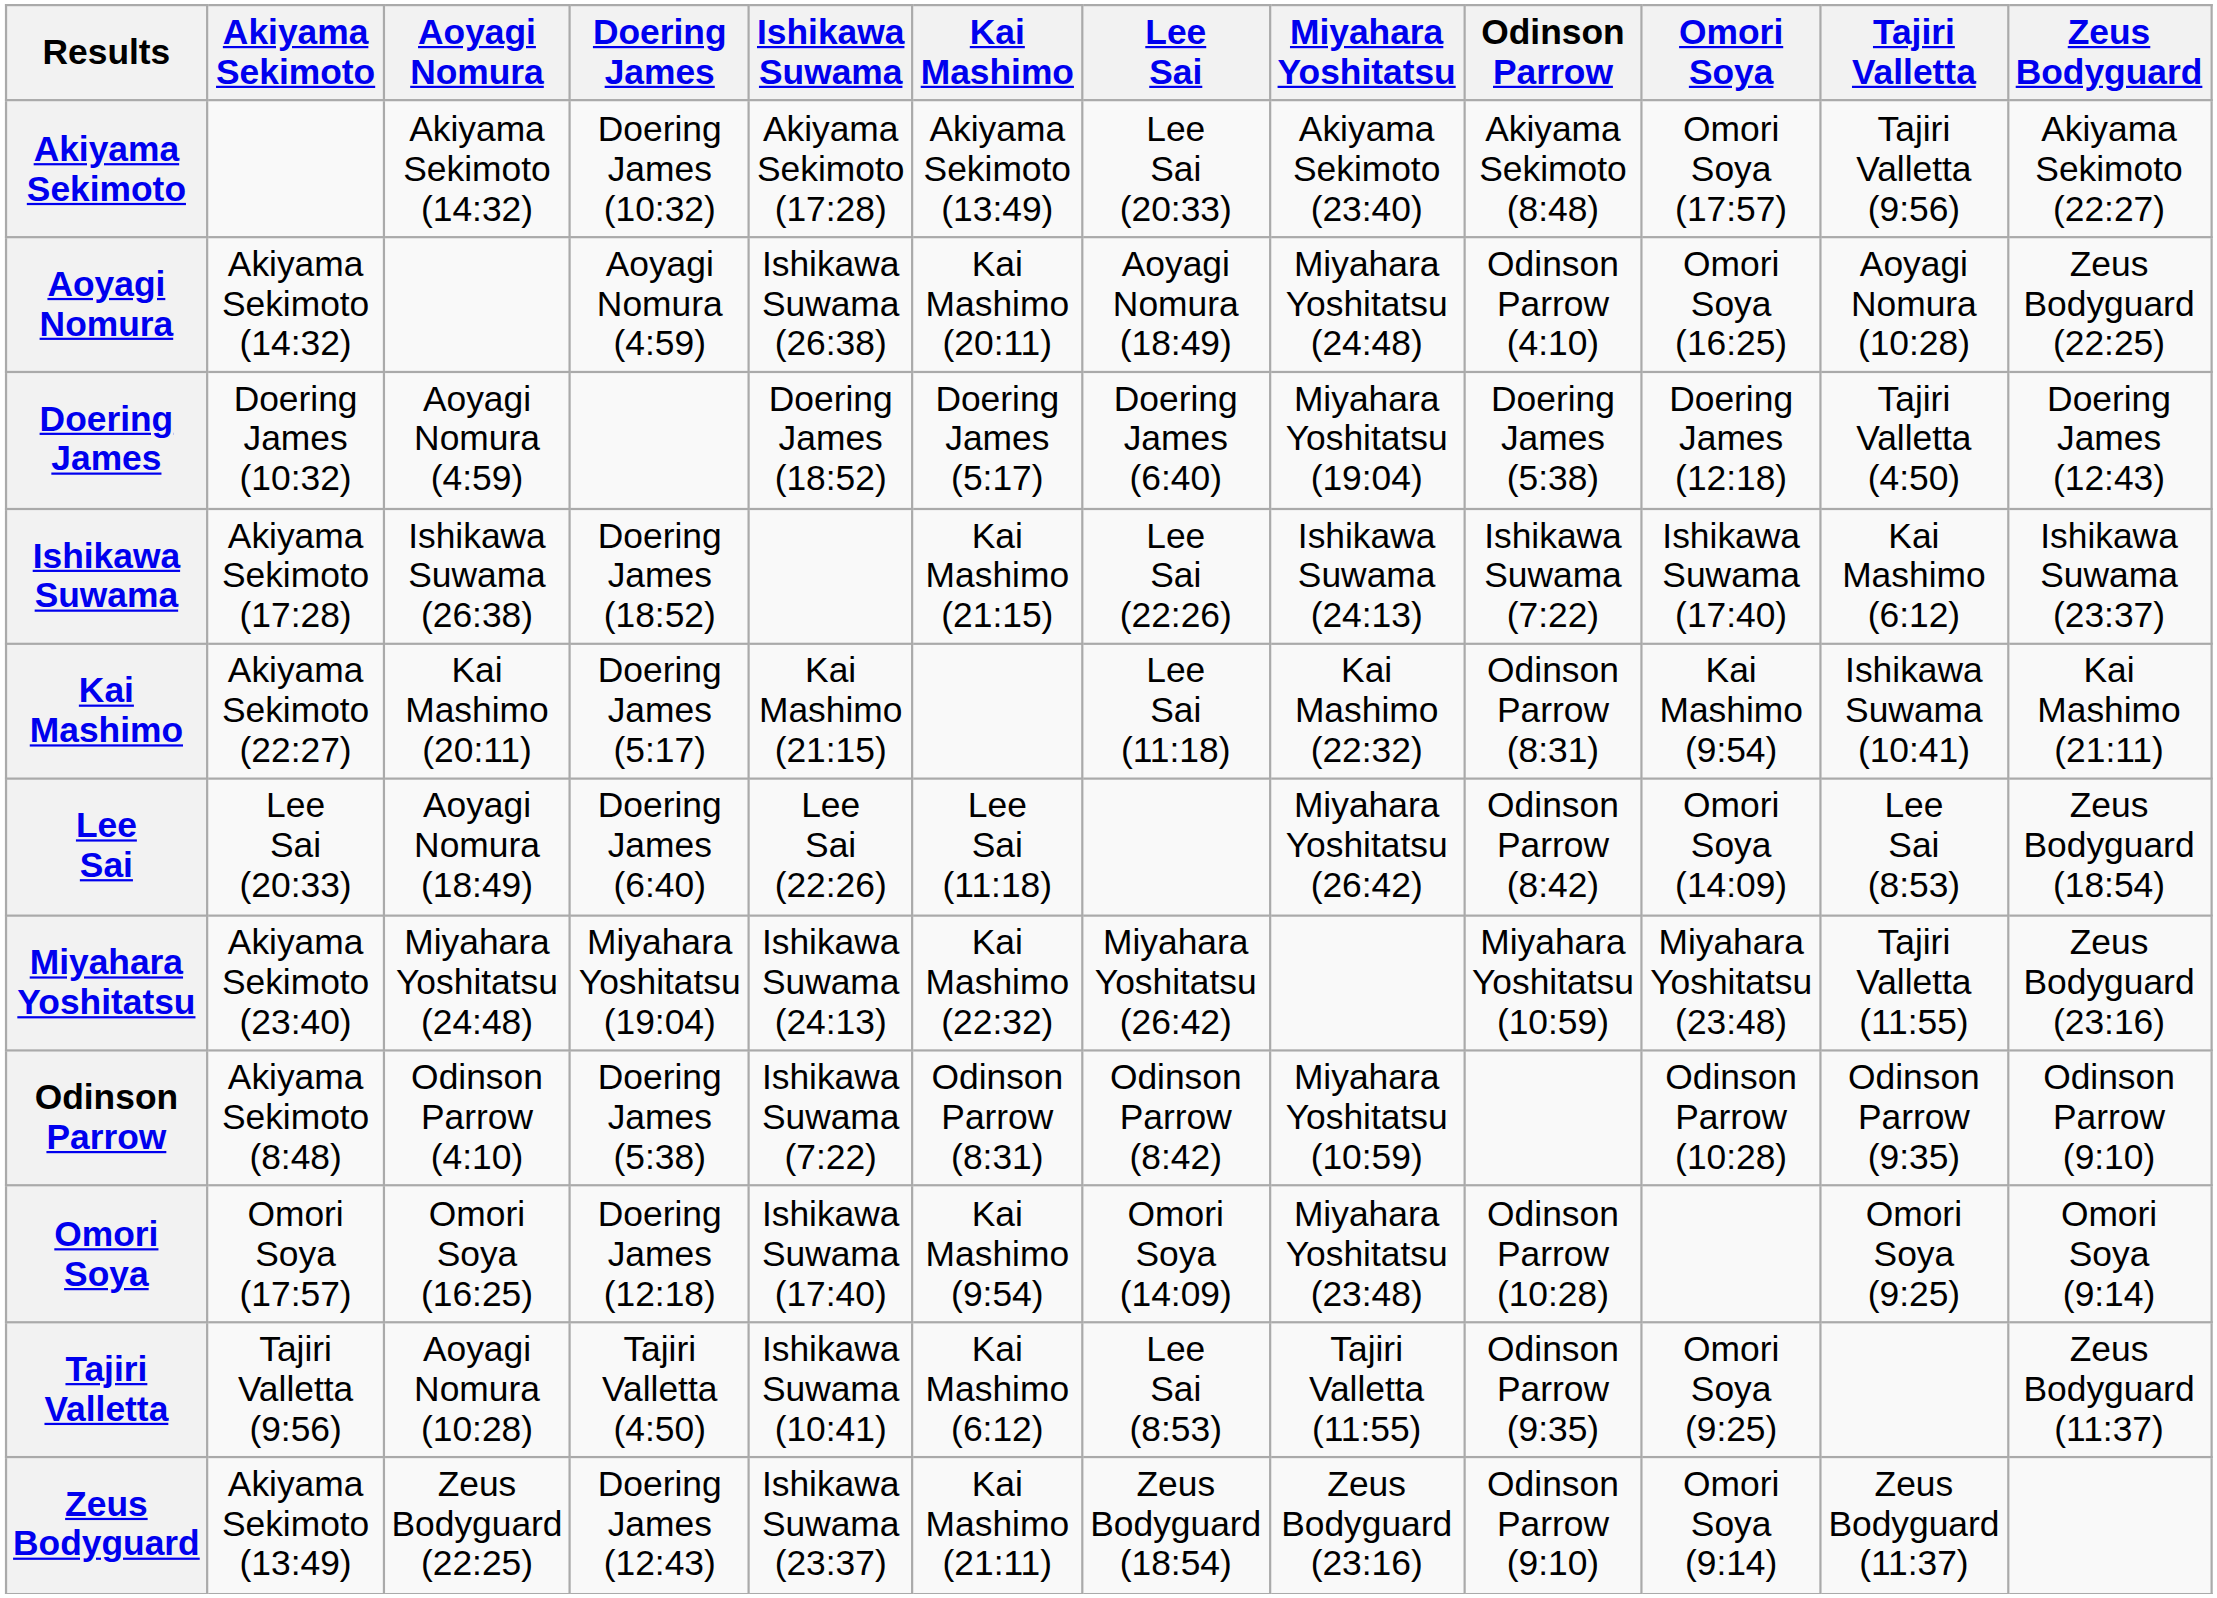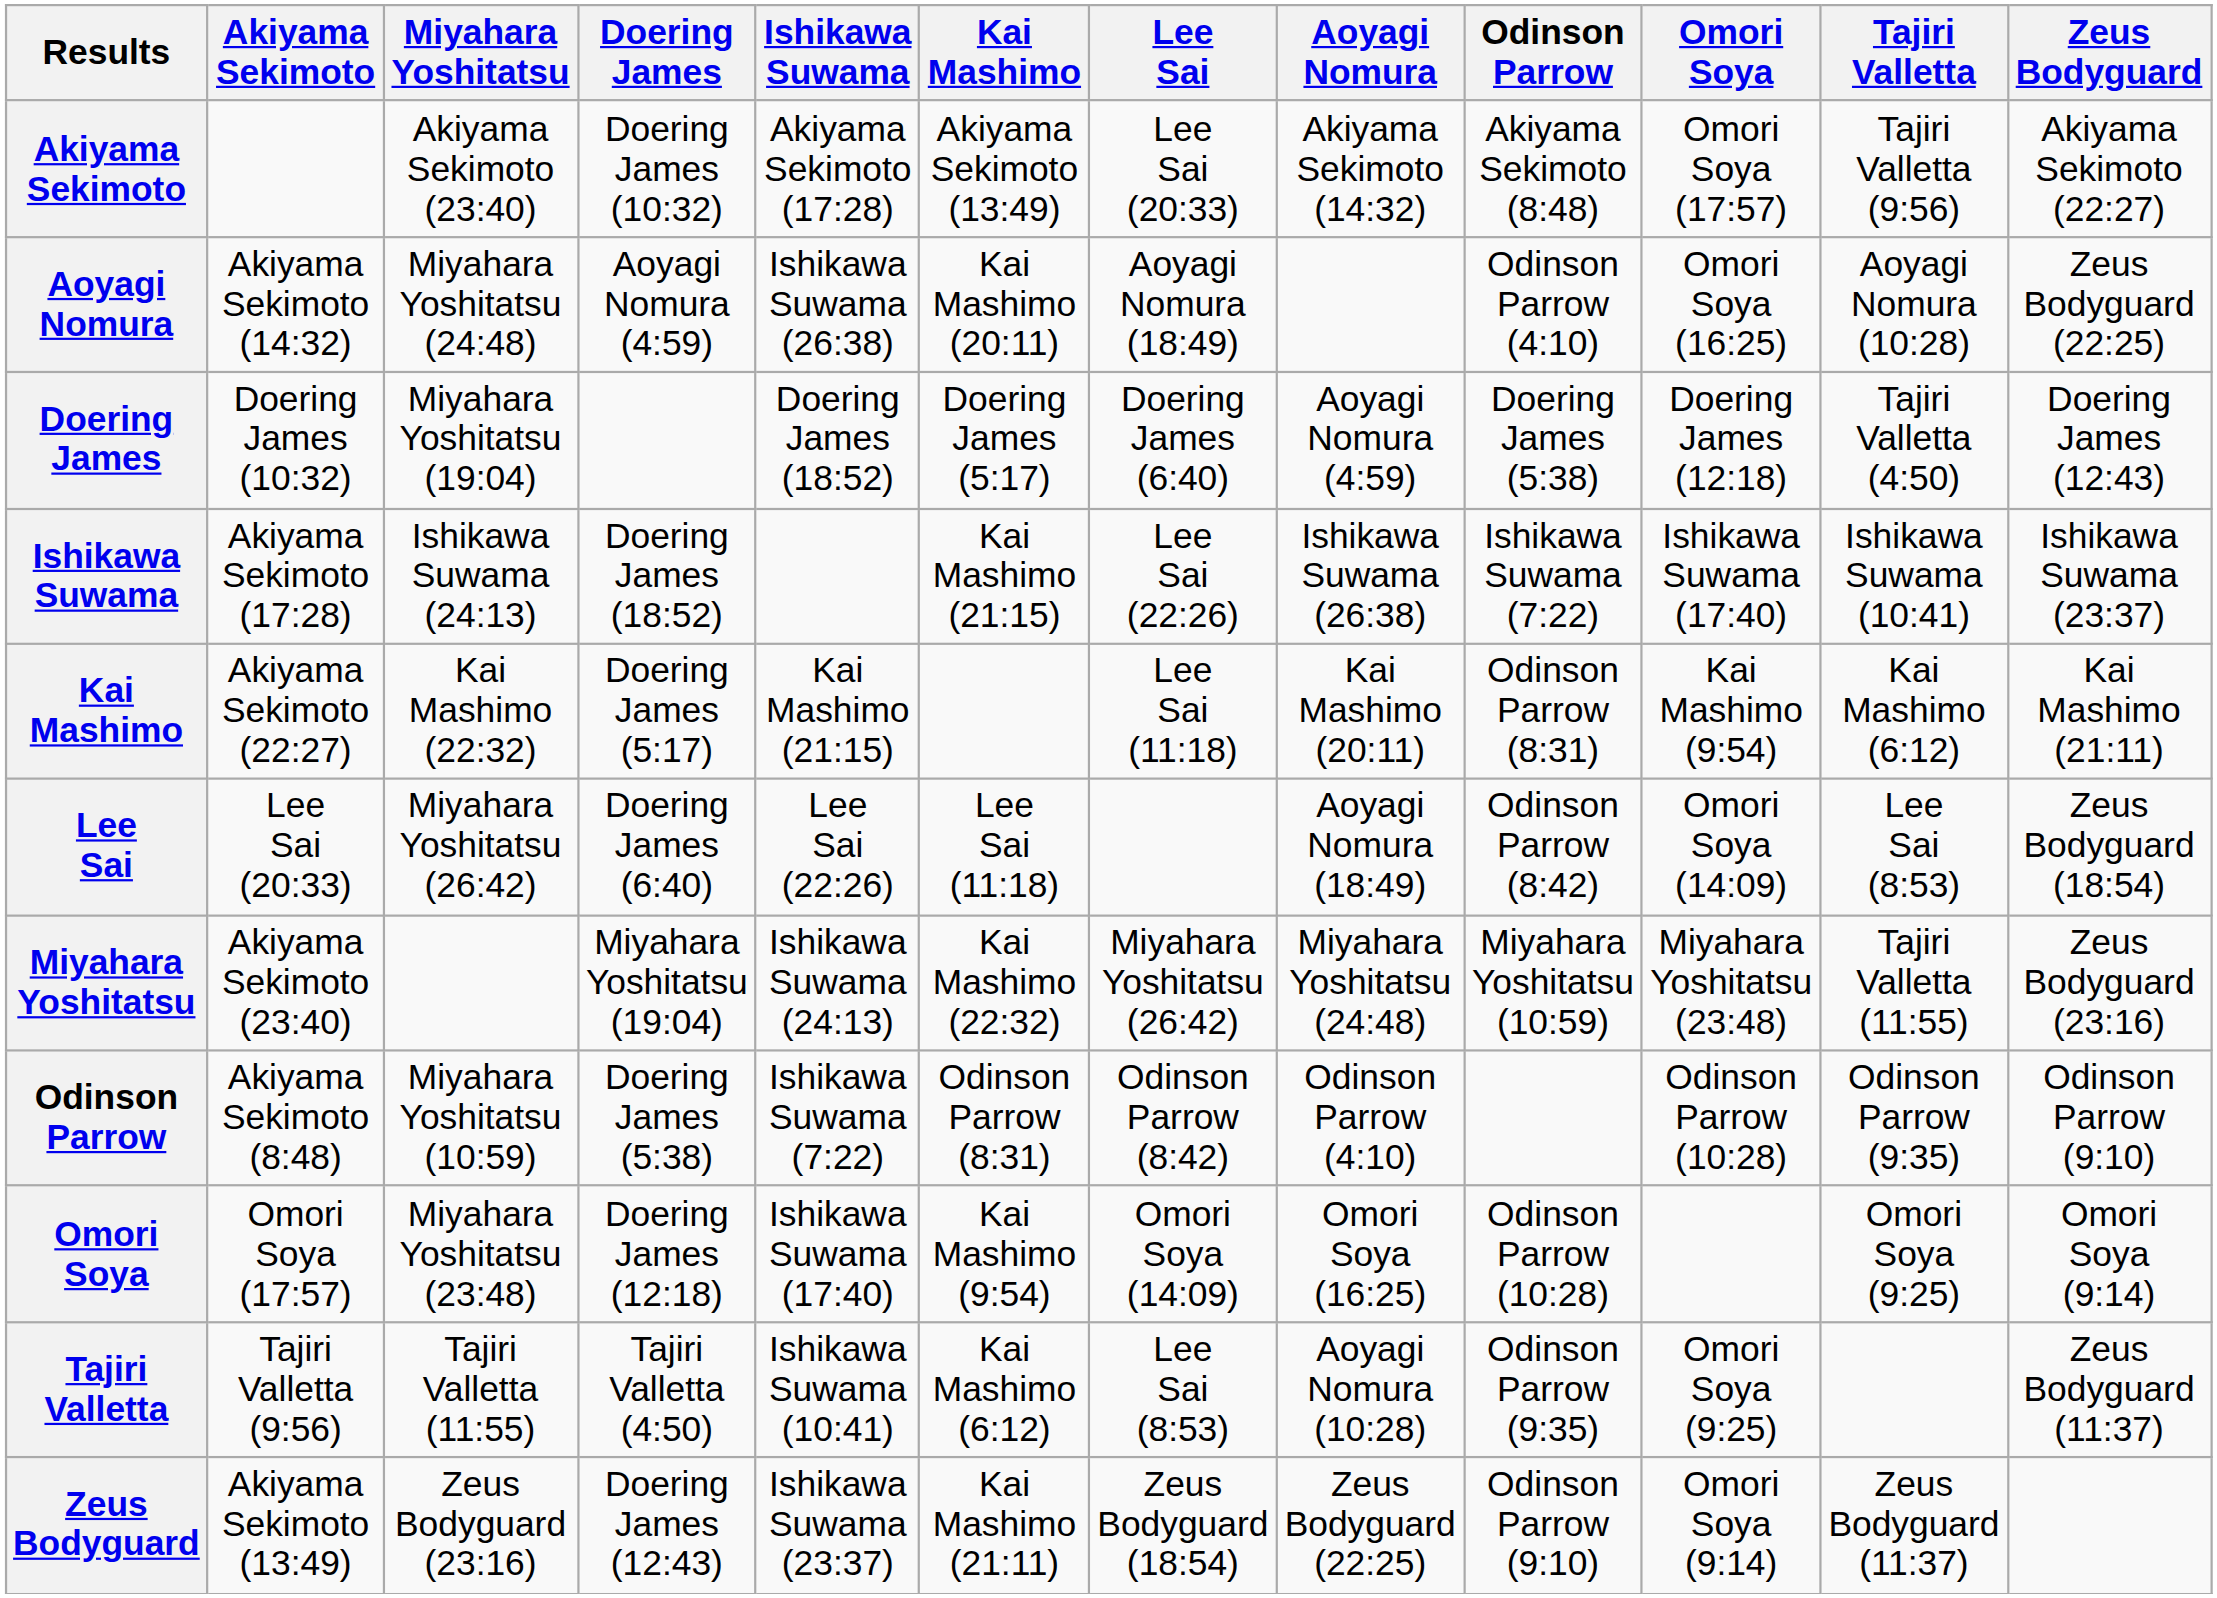columns swapped: (477, 52) <-> (1367, 52)
(1914, 575) Kai Mashimo (6:12) -> (1914, 575) Ishikawa Suwama (10:41)
(1914, 710) Ishikawa Suwama (10:41) -> (1914, 710) Kai Mashimo (6:12)
